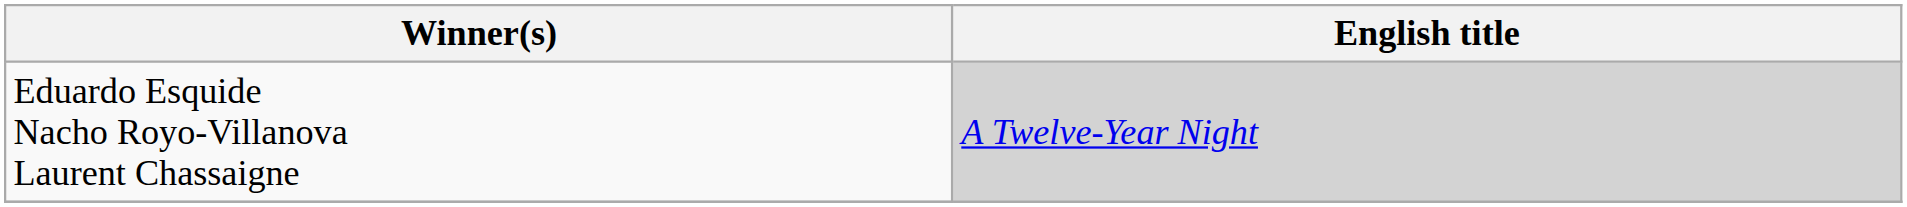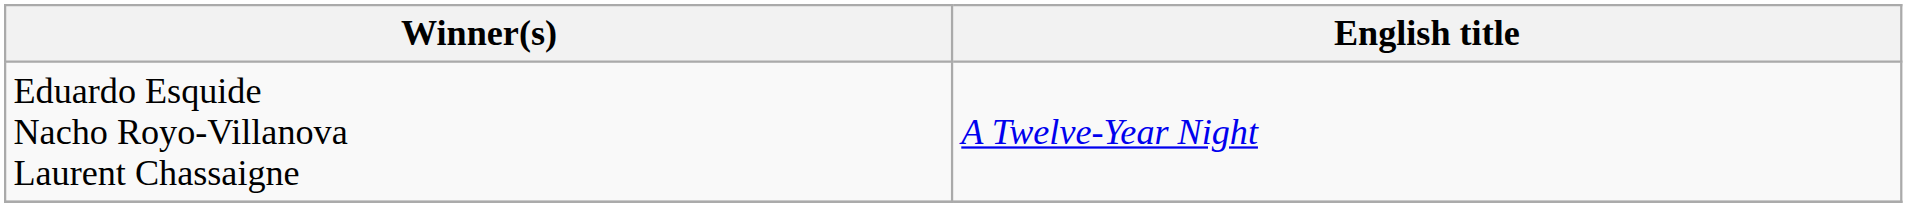(1110, 131) lightgrey background -> (1110, 131) no background
